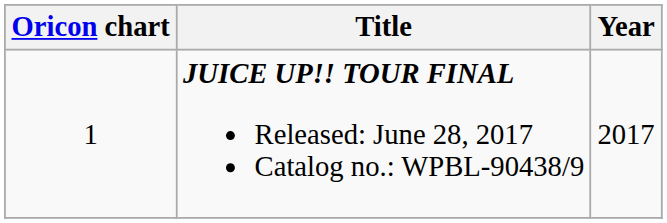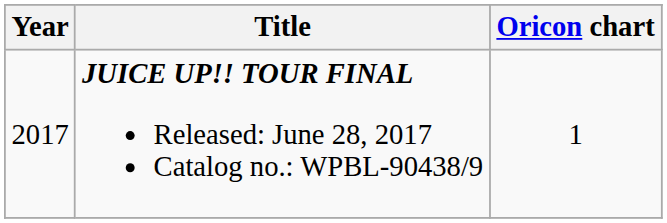columns swapped: (626, 27) <-> (91, 27)
